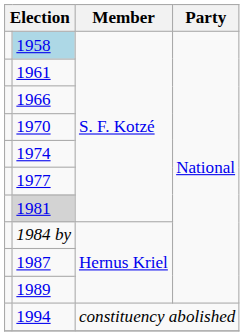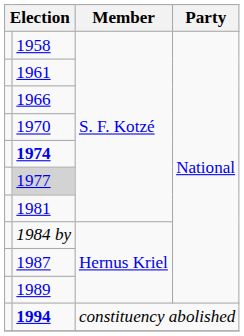(33, 45) lightblue background -> (33, 45) no background
(33, 153) normal -> (33, 153) bold
(33, 180) no background -> (33, 180) lightgrey background
(33, 208) lightgrey background -> (33, 208) no background
(33, 316) normal -> (33, 316) bold
